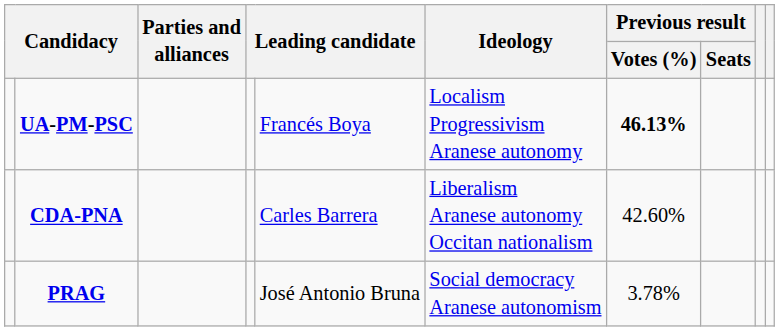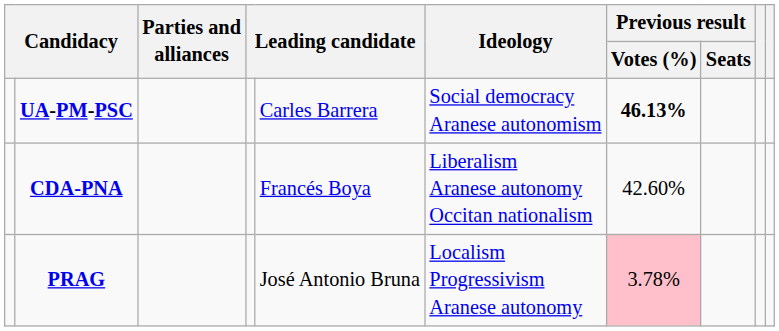(315, 124) Francés Boya -> (319, 110) Carles Barrera
(506, 124) Localism Progressivism Aranese autonomy -> (515, 110) Social democracy Aranese autonomism
(319, 215) Carles Barrera -> (315, 188) Francés Boya
(515, 293) Social democracy Aranese autonomism -> (506, 280) Localism Progressivism Aranese autonomy
(654, 293) no background -> (654, 280) pink background
